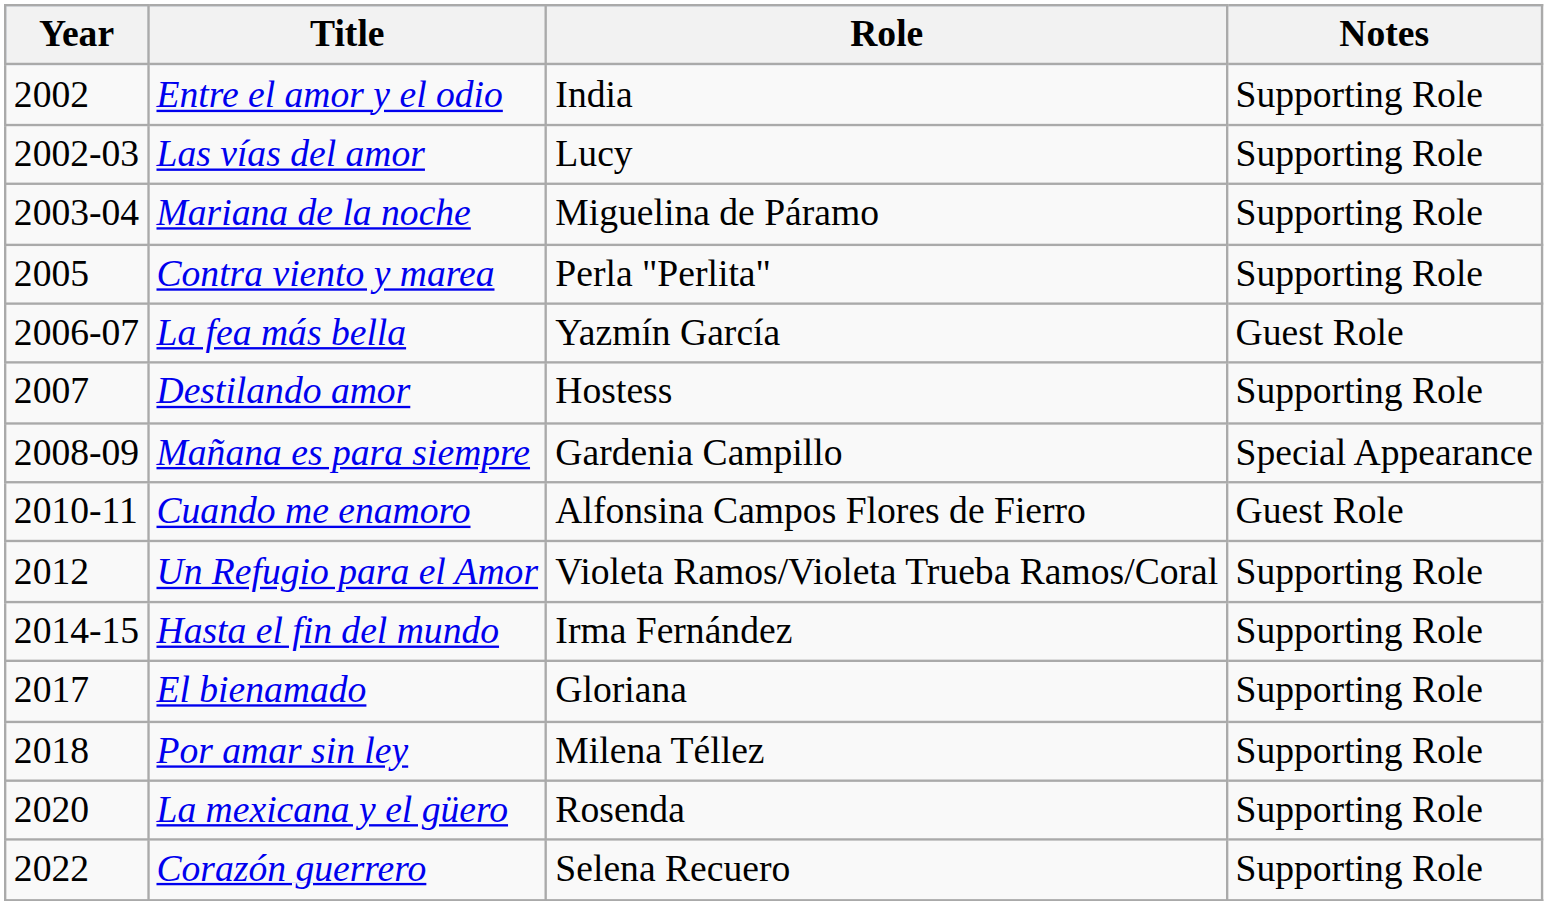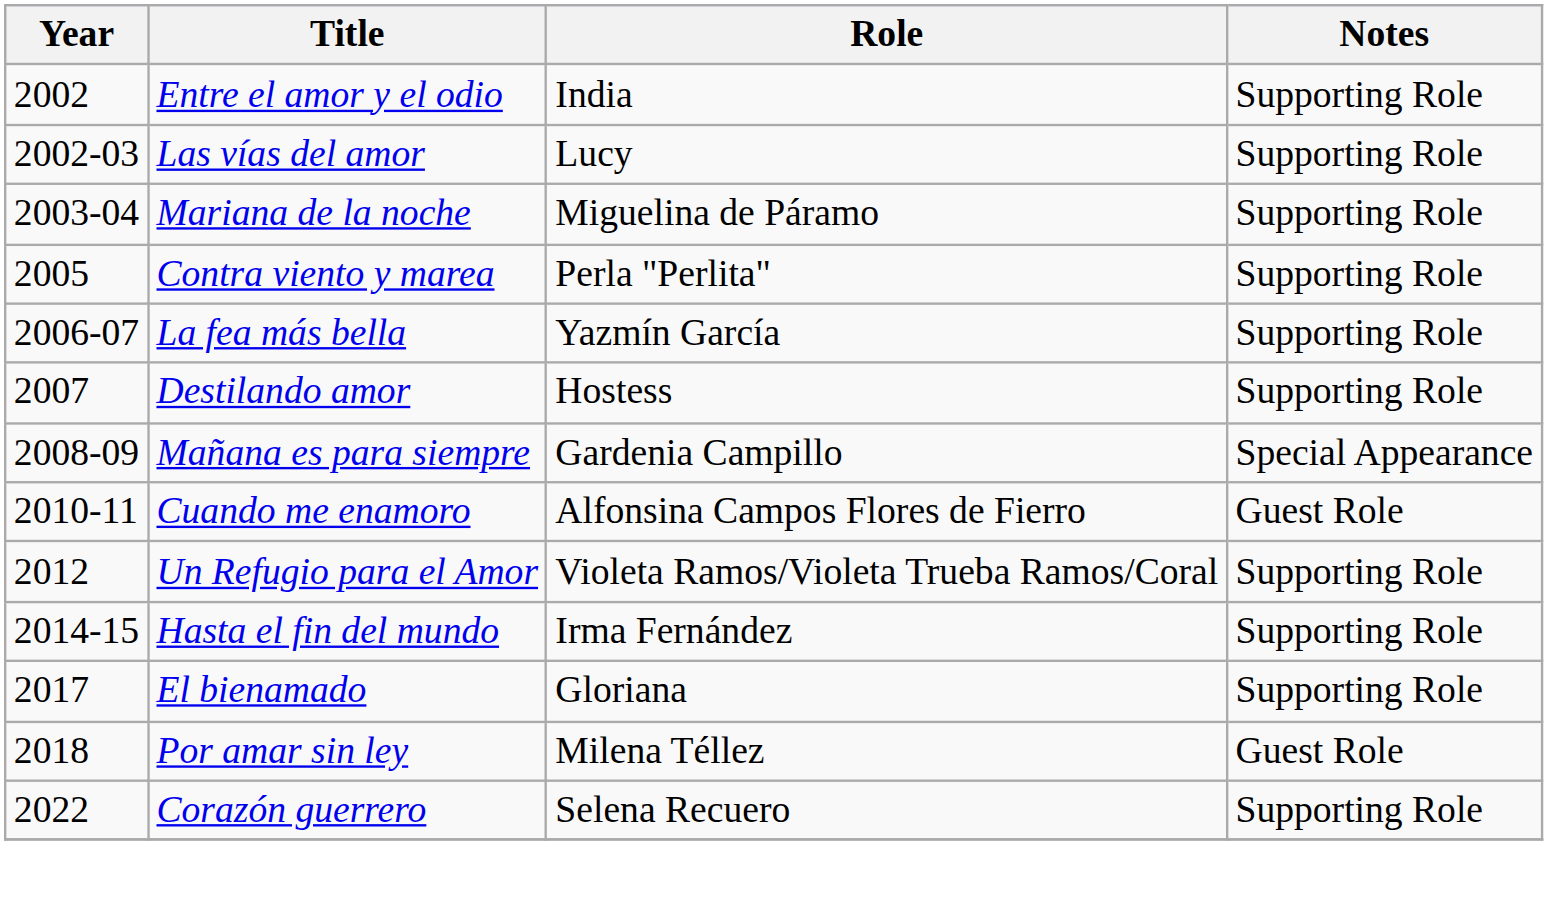(1320, 332) Guest Role -> (1359, 332) Supporting Role
(1359, 749) Supporting Role -> (1320, 749) Guest Role
- row: (332, 809)
